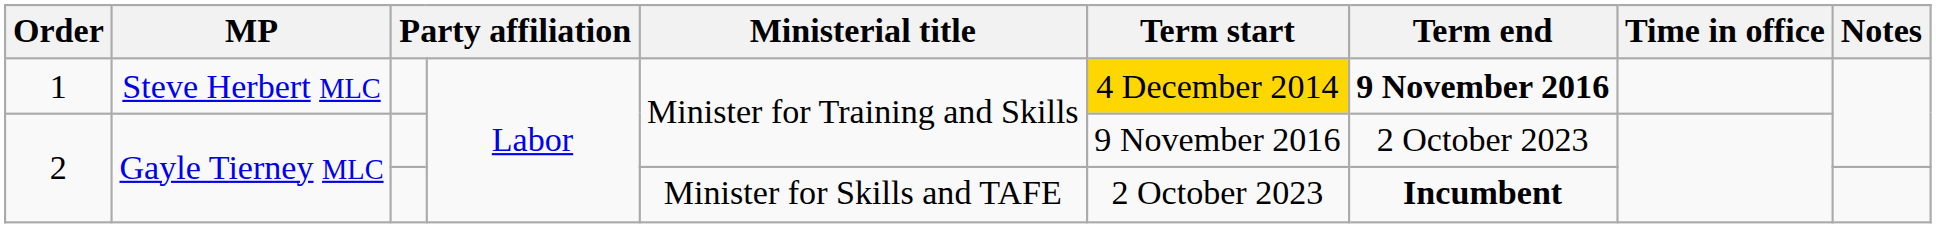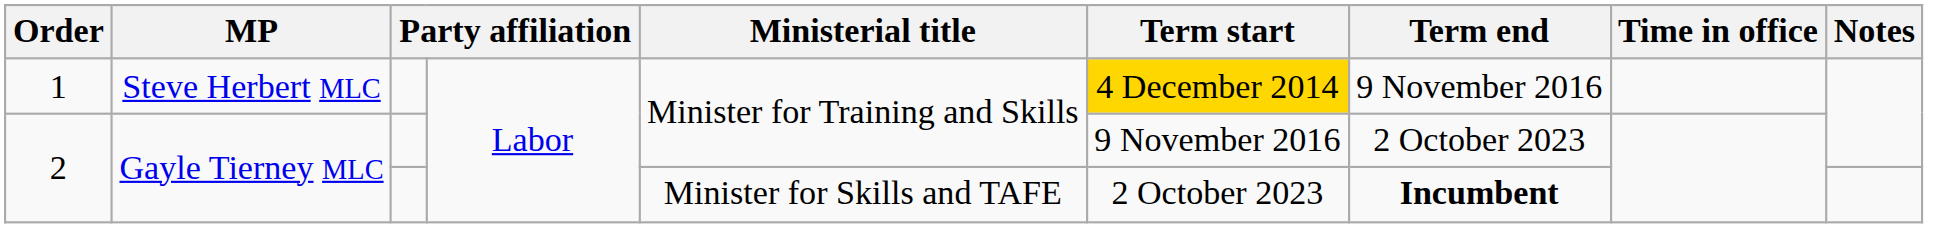(1483, 85) bold -> (1479, 85) normal
